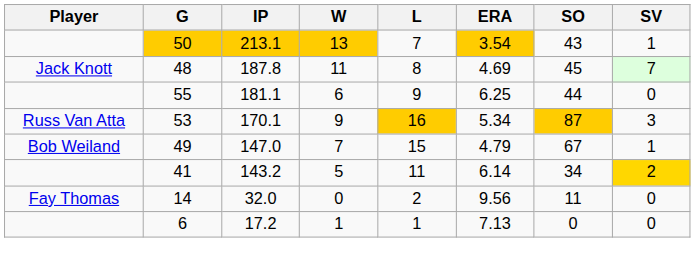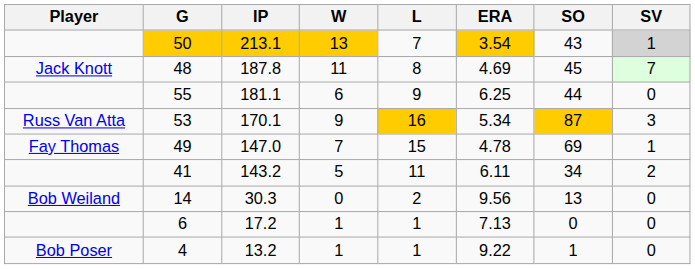(651, 43) no background -> (651, 43) lightgrey background
(74, 146) Bob Weiland -> (74, 146) Fay Thomas
(495, 146) 4.79 -> (495, 146) 4.78
(573, 146) 67 -> (573, 146) 69
(495, 172) 6.14 -> (495, 172) 6.11
(651, 172) gold background -> (651, 172) no background
(74, 198) Fay Thomas -> (74, 198) Bob Weiland
(261, 198) 32.0 -> (261, 198) 30.3
(573, 198) 11 -> (573, 198) 13
+ row: (182, 250)
